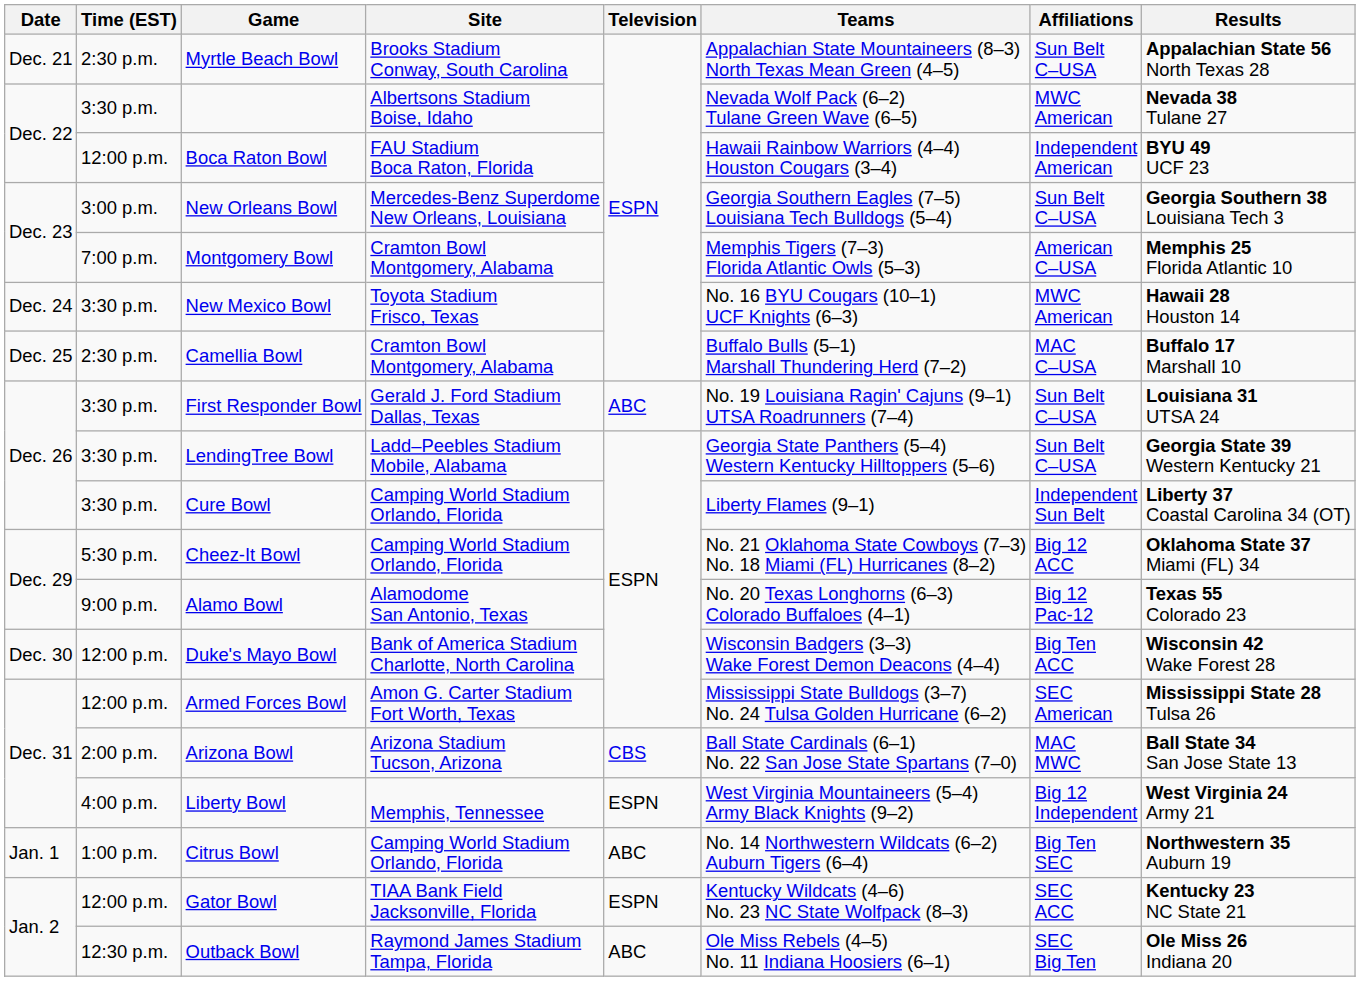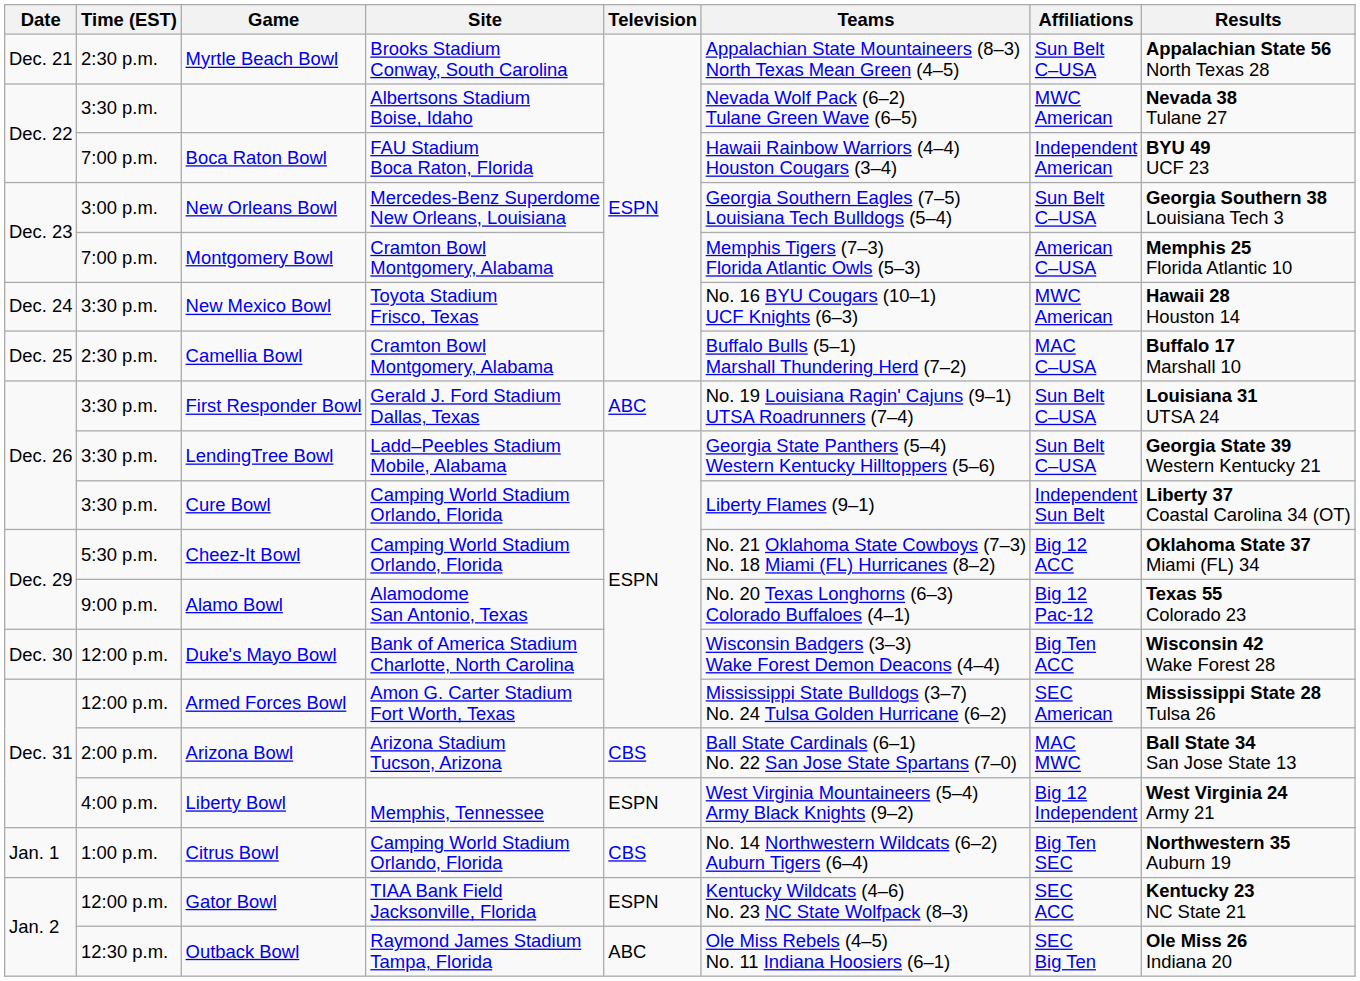(125, 158) 12:00 p.m. -> (119, 158) 7:00 p.m.
(627, 853) ABC -> (627, 853) CBS
